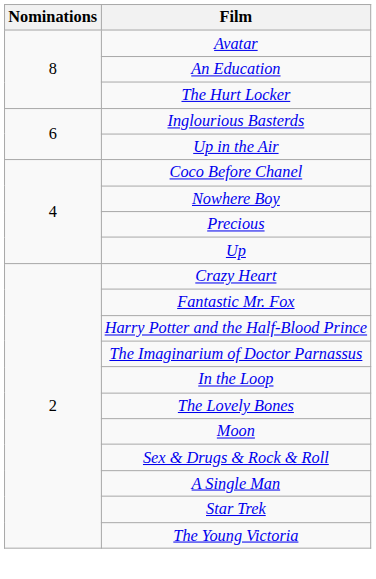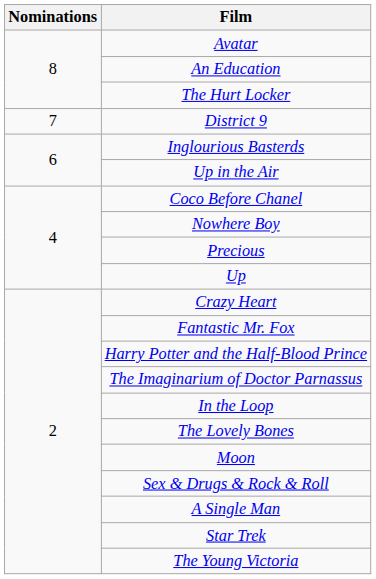+ row: (236, 120)
